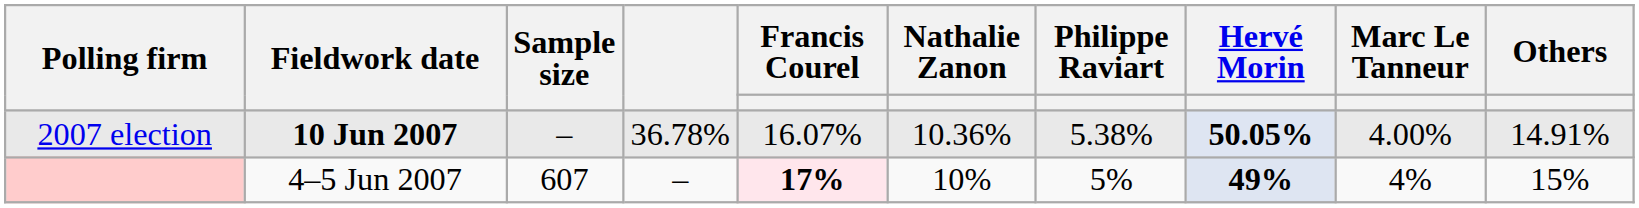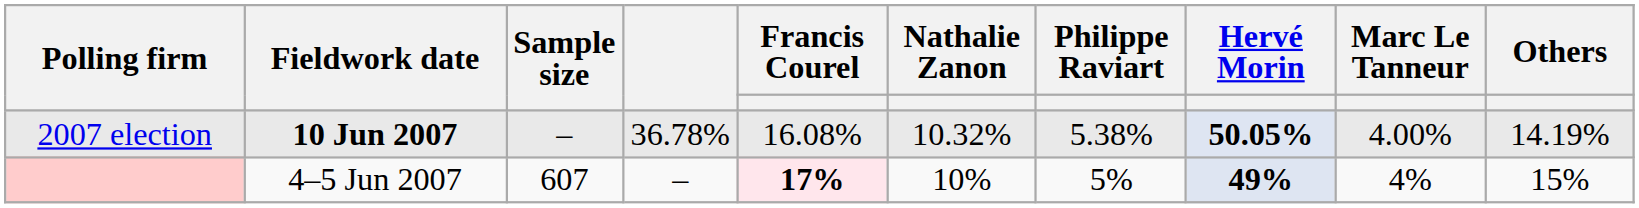(812, 133) 16.07% -> (812, 133) 16.08%
(962, 133) 10.36% -> (962, 133) 10.32%
(1560, 133) 14.91% -> (1560, 133) 14.19%
